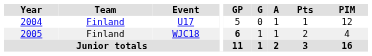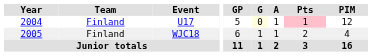(260, 22) no background -> (260, 22) lightyellow background
(305, 22) no background -> (305, 22) pink background
(237, 34) bold -> (237, 34) normal
